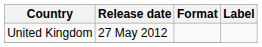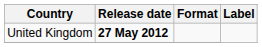(133, 33) normal -> (133, 33) bold
